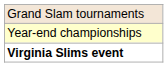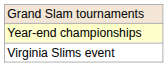(65, 52) bold -> (61, 52) normal
